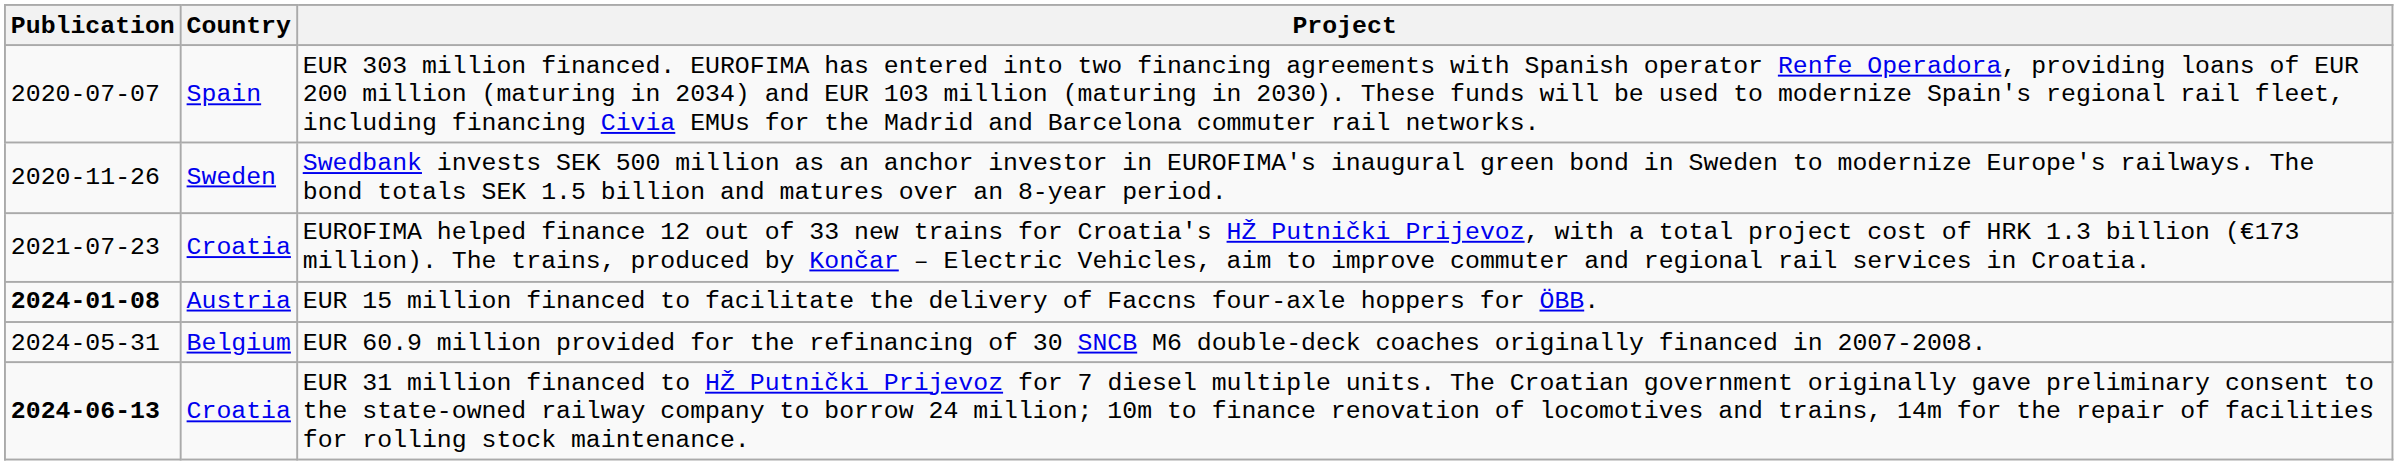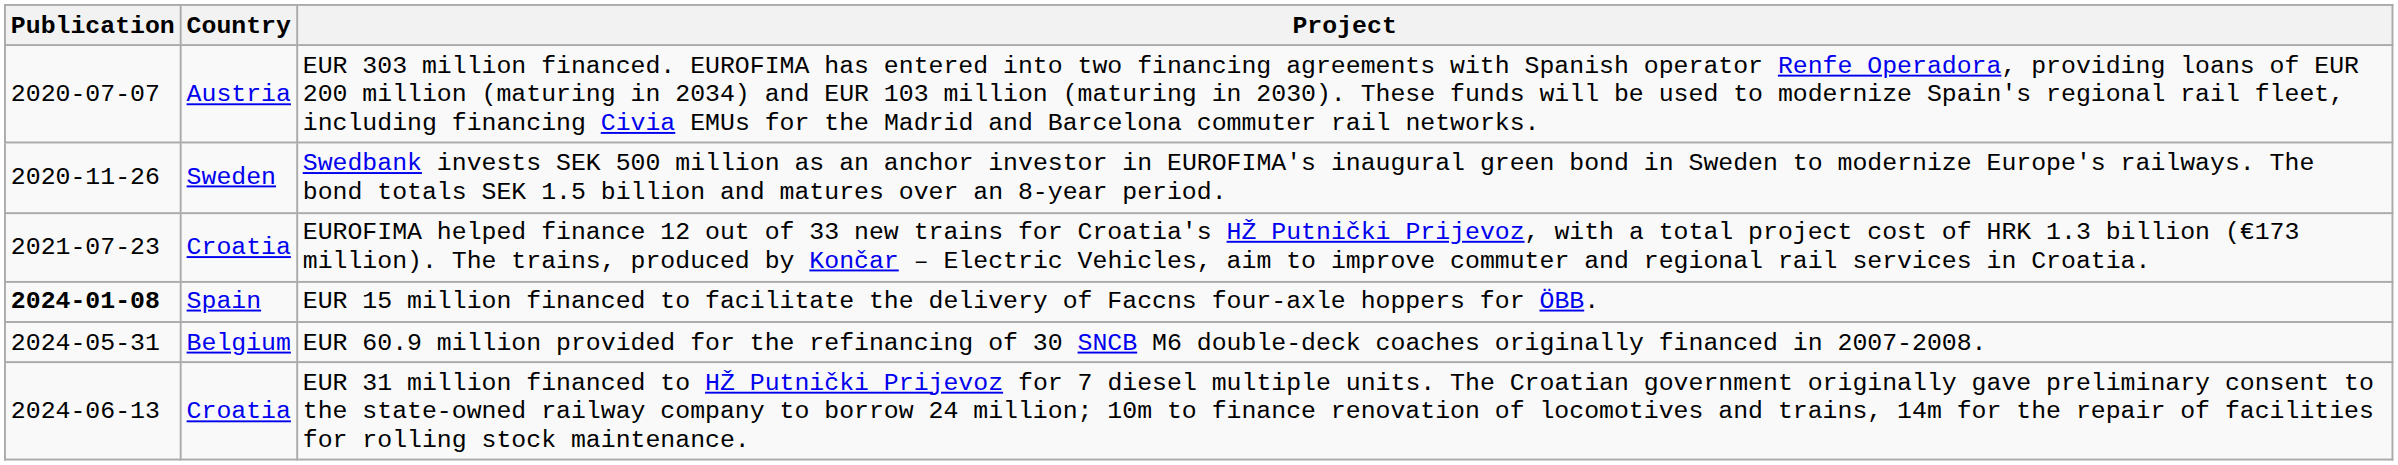(224, 94) Spain -> (239, 94) Austria
(239, 302) Austria -> (224, 302) Spain
(85, 411) bold -> (85, 411) normal
